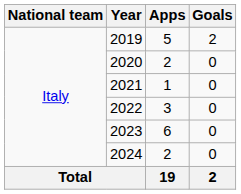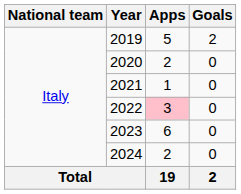(167, 108) no background -> (167, 108) pink background
